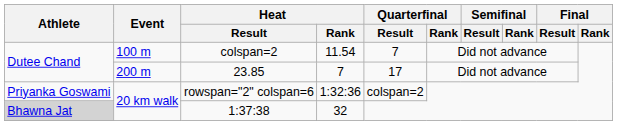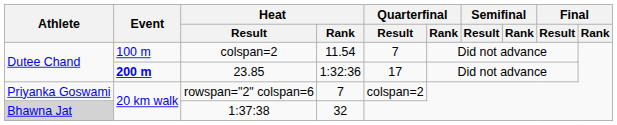(134, 72) normal -> (134, 72) bold
(340, 72) 7 -> (340, 72) 1:32:36
(340, 92) 1:32:36 -> (340, 92) 7
